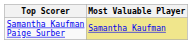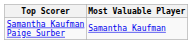(127, 29) khaki background -> (127, 29) no background
